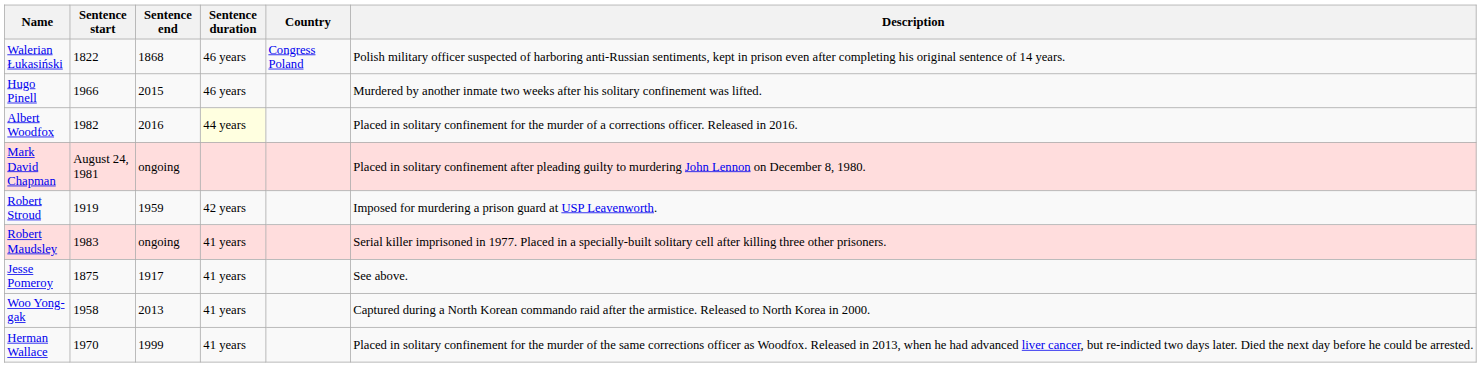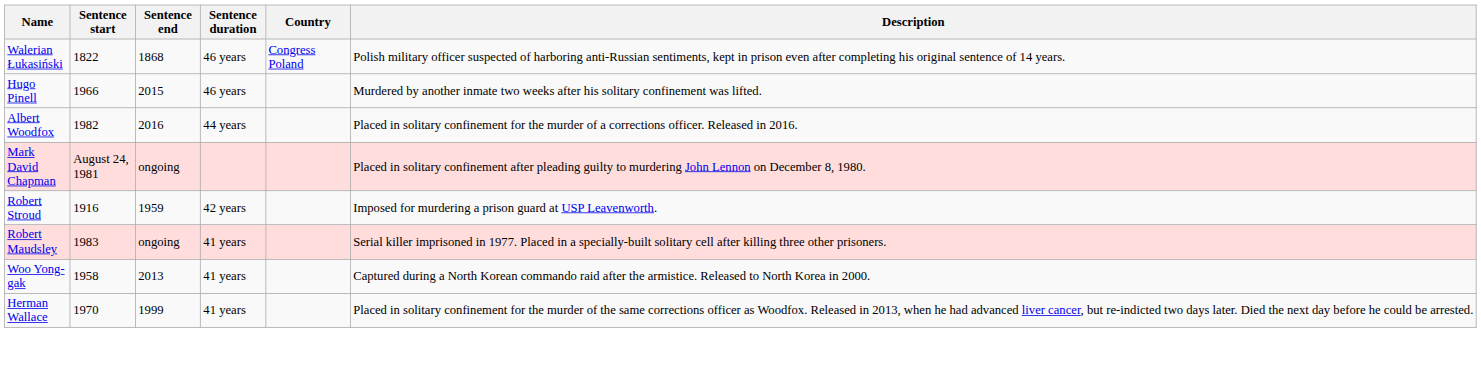(225, 125) lightyellow background -> (225, 125) no background
(86, 207) 1919 -> (86, 207) 1916
- row: (30, 276)
